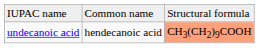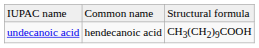(209, 32) lightsalmon background -> (209, 32) no background
